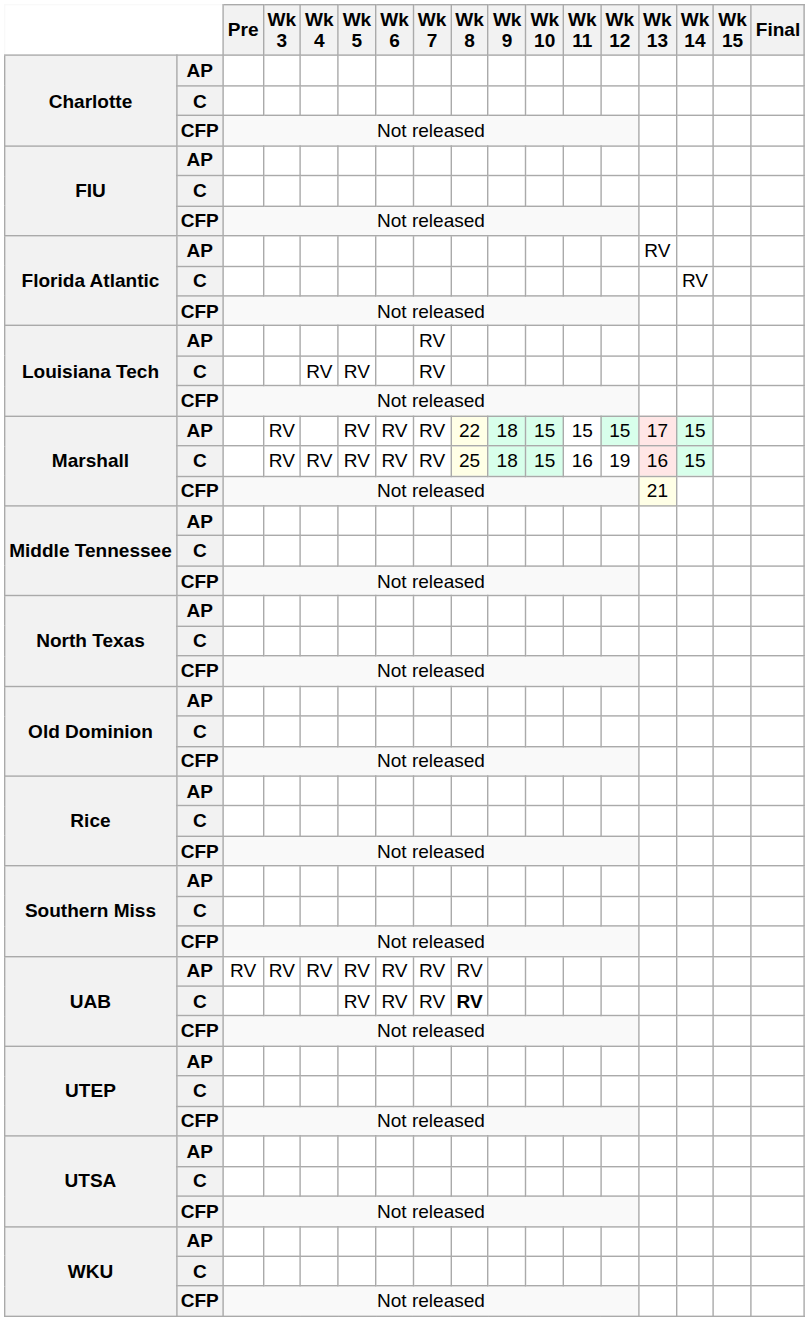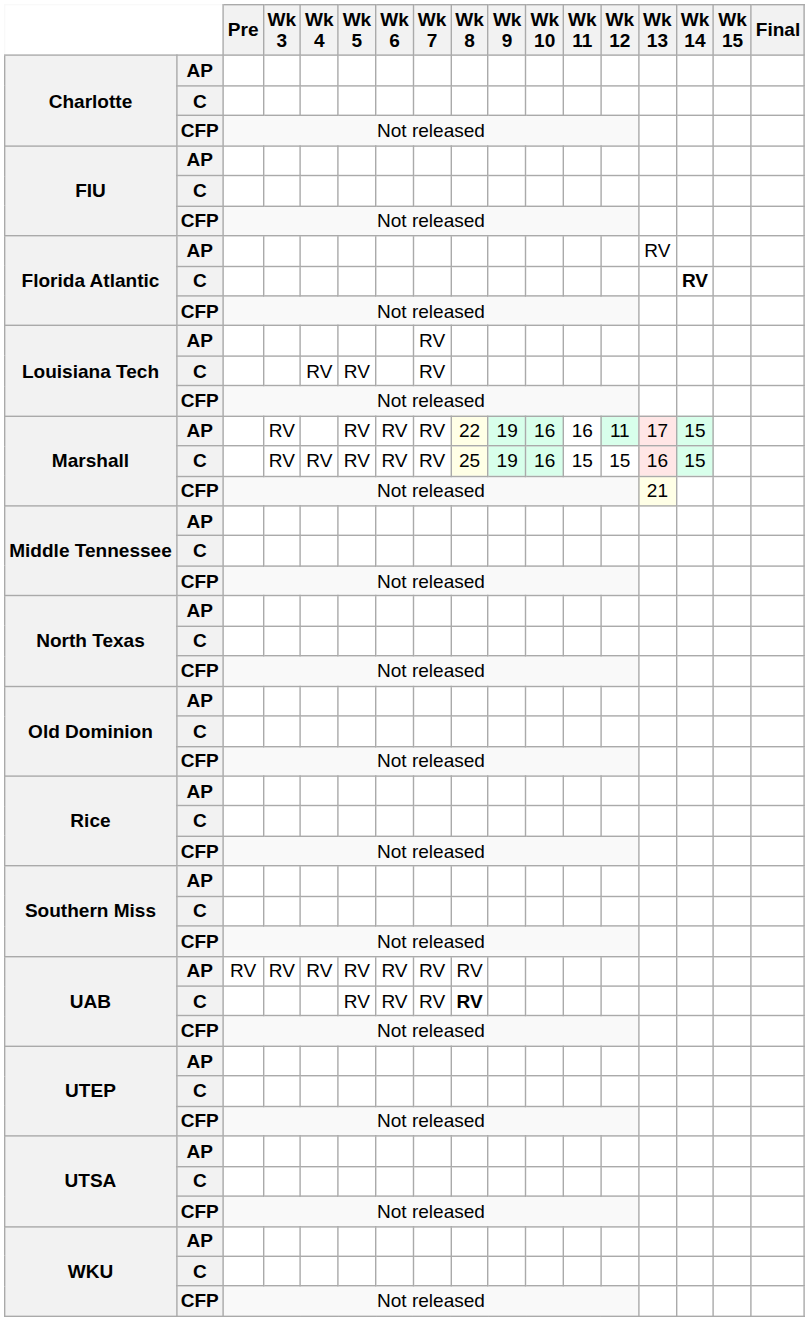(695, 280) normal -> (695, 280) bold
(507, 430) 18 -> (507, 430) 19
(545, 430) 15 -> (545, 430) 16
(582, 430) 15 -> (582, 430) 16
(620, 430) 15 -> (620, 430) 11
(507, 460) 18 -> (507, 460) 19
(545, 460) 15 -> (545, 460) 16
(582, 460) 16 -> (582, 460) 15
(620, 460) 19 -> (620, 460) 15
